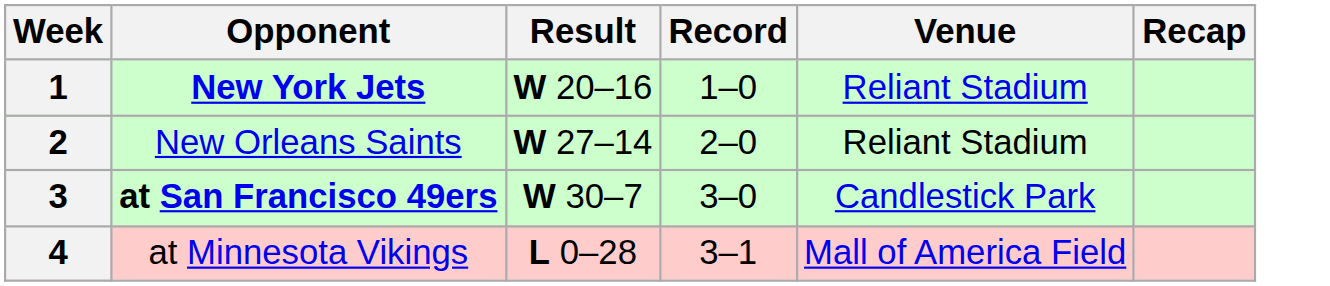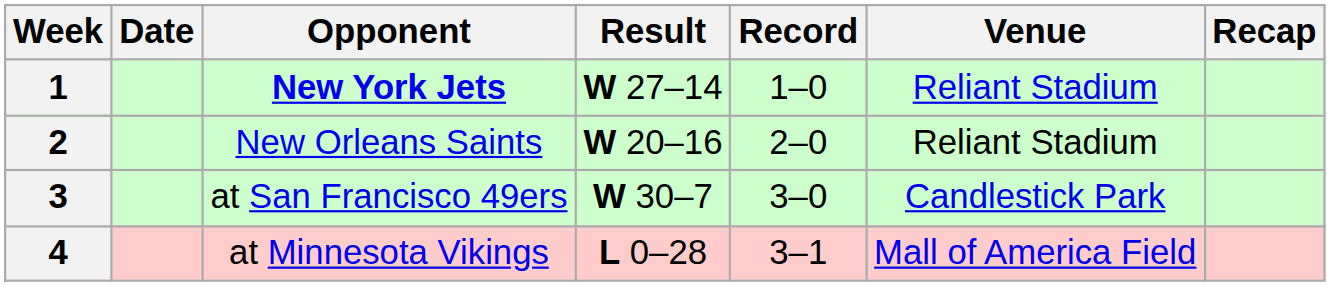+ column: (157, 32)
(583, 87) W 20–16 -> (653, 87) W 27–14
(583, 142) W 27–14 -> (653, 142) W 20–16
(308, 197) bold -> (389, 197) normal
